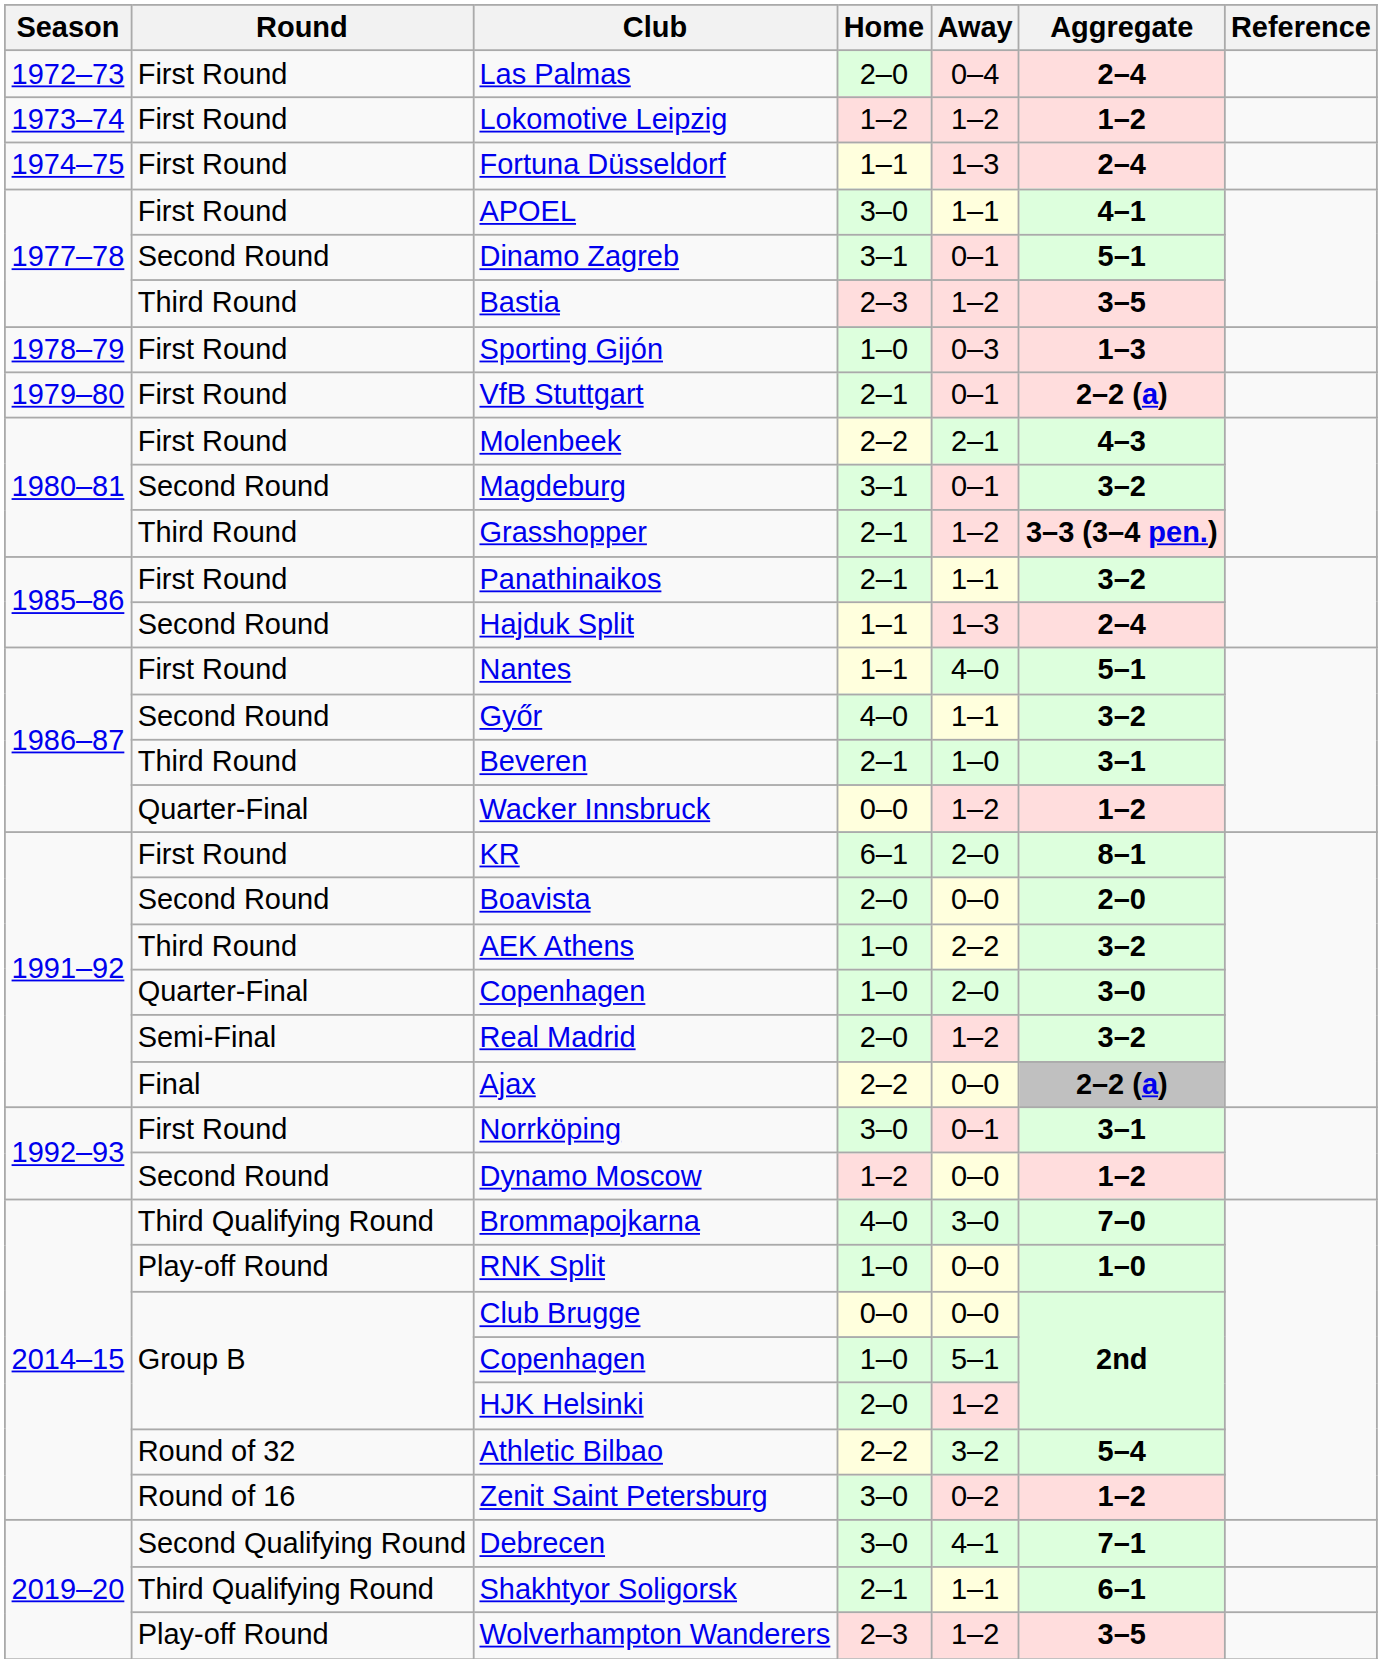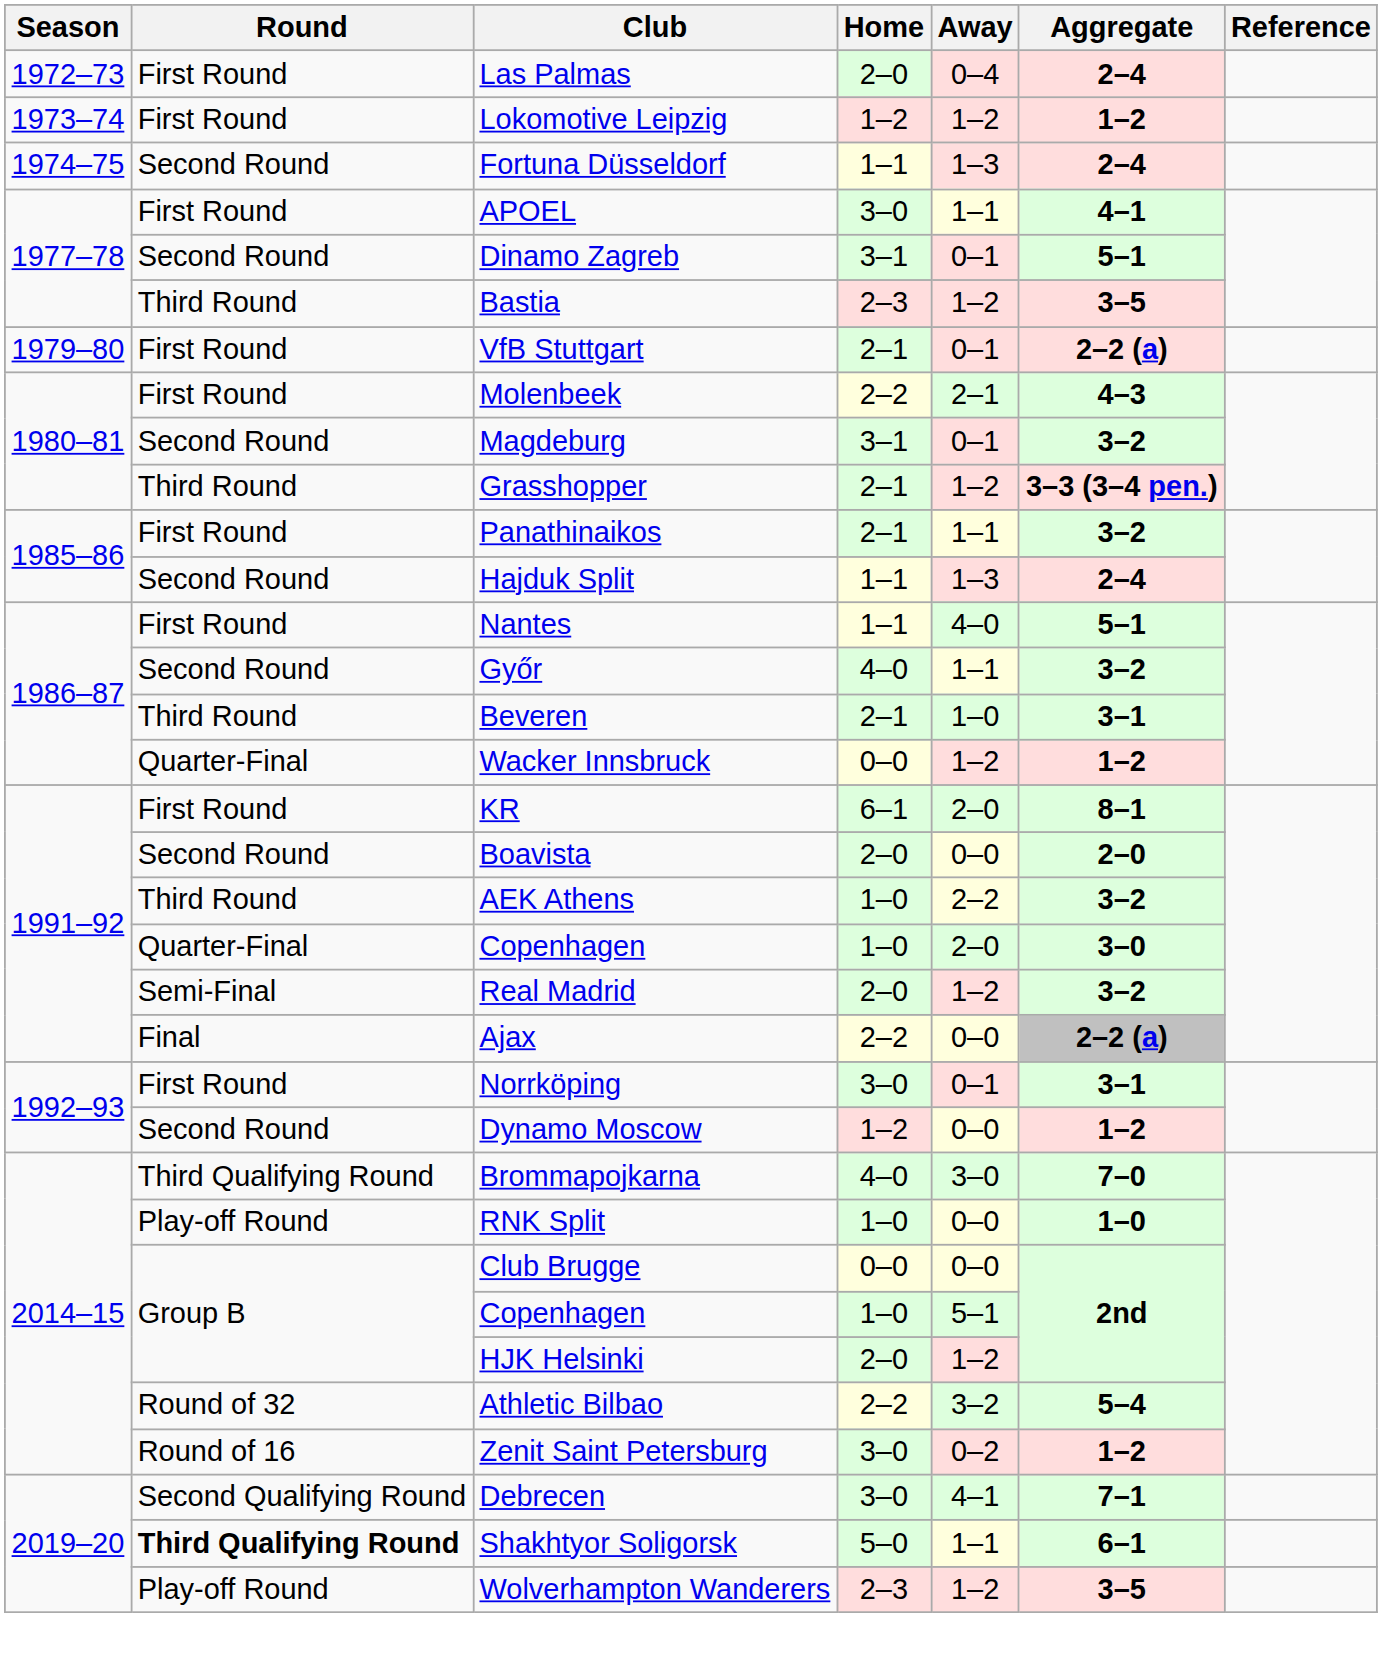(213, 165) First Round -> (233, 165) Second Round
- row: (68, 348)
(286, 1589) normal -> (299, 1543) bold
(884, 1589) 2–1 -> (884, 1543) 5–0
